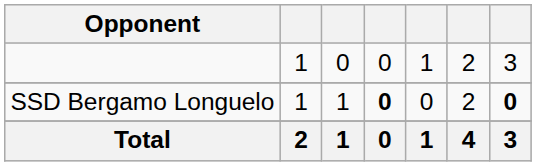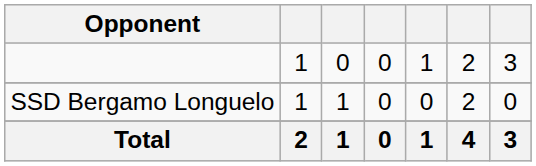(385, 101) bold -> (385, 101) normal
(510, 101) bold -> (510, 101) normal
